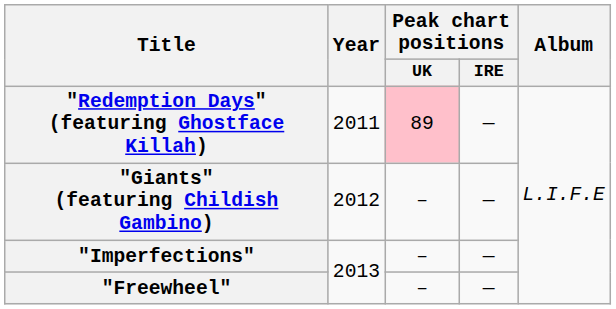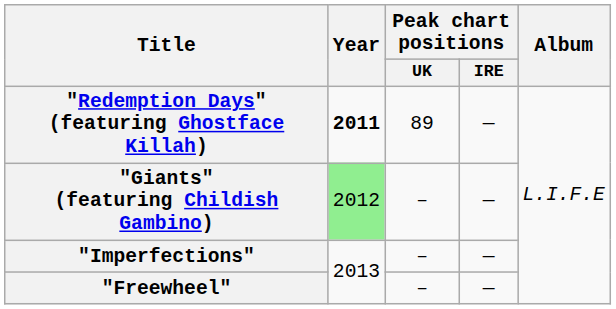(356, 124) normal -> (356, 124) bold
(422, 124) pink background -> (422, 124) no background
(356, 202) no background -> (356, 202) lightgreen background
